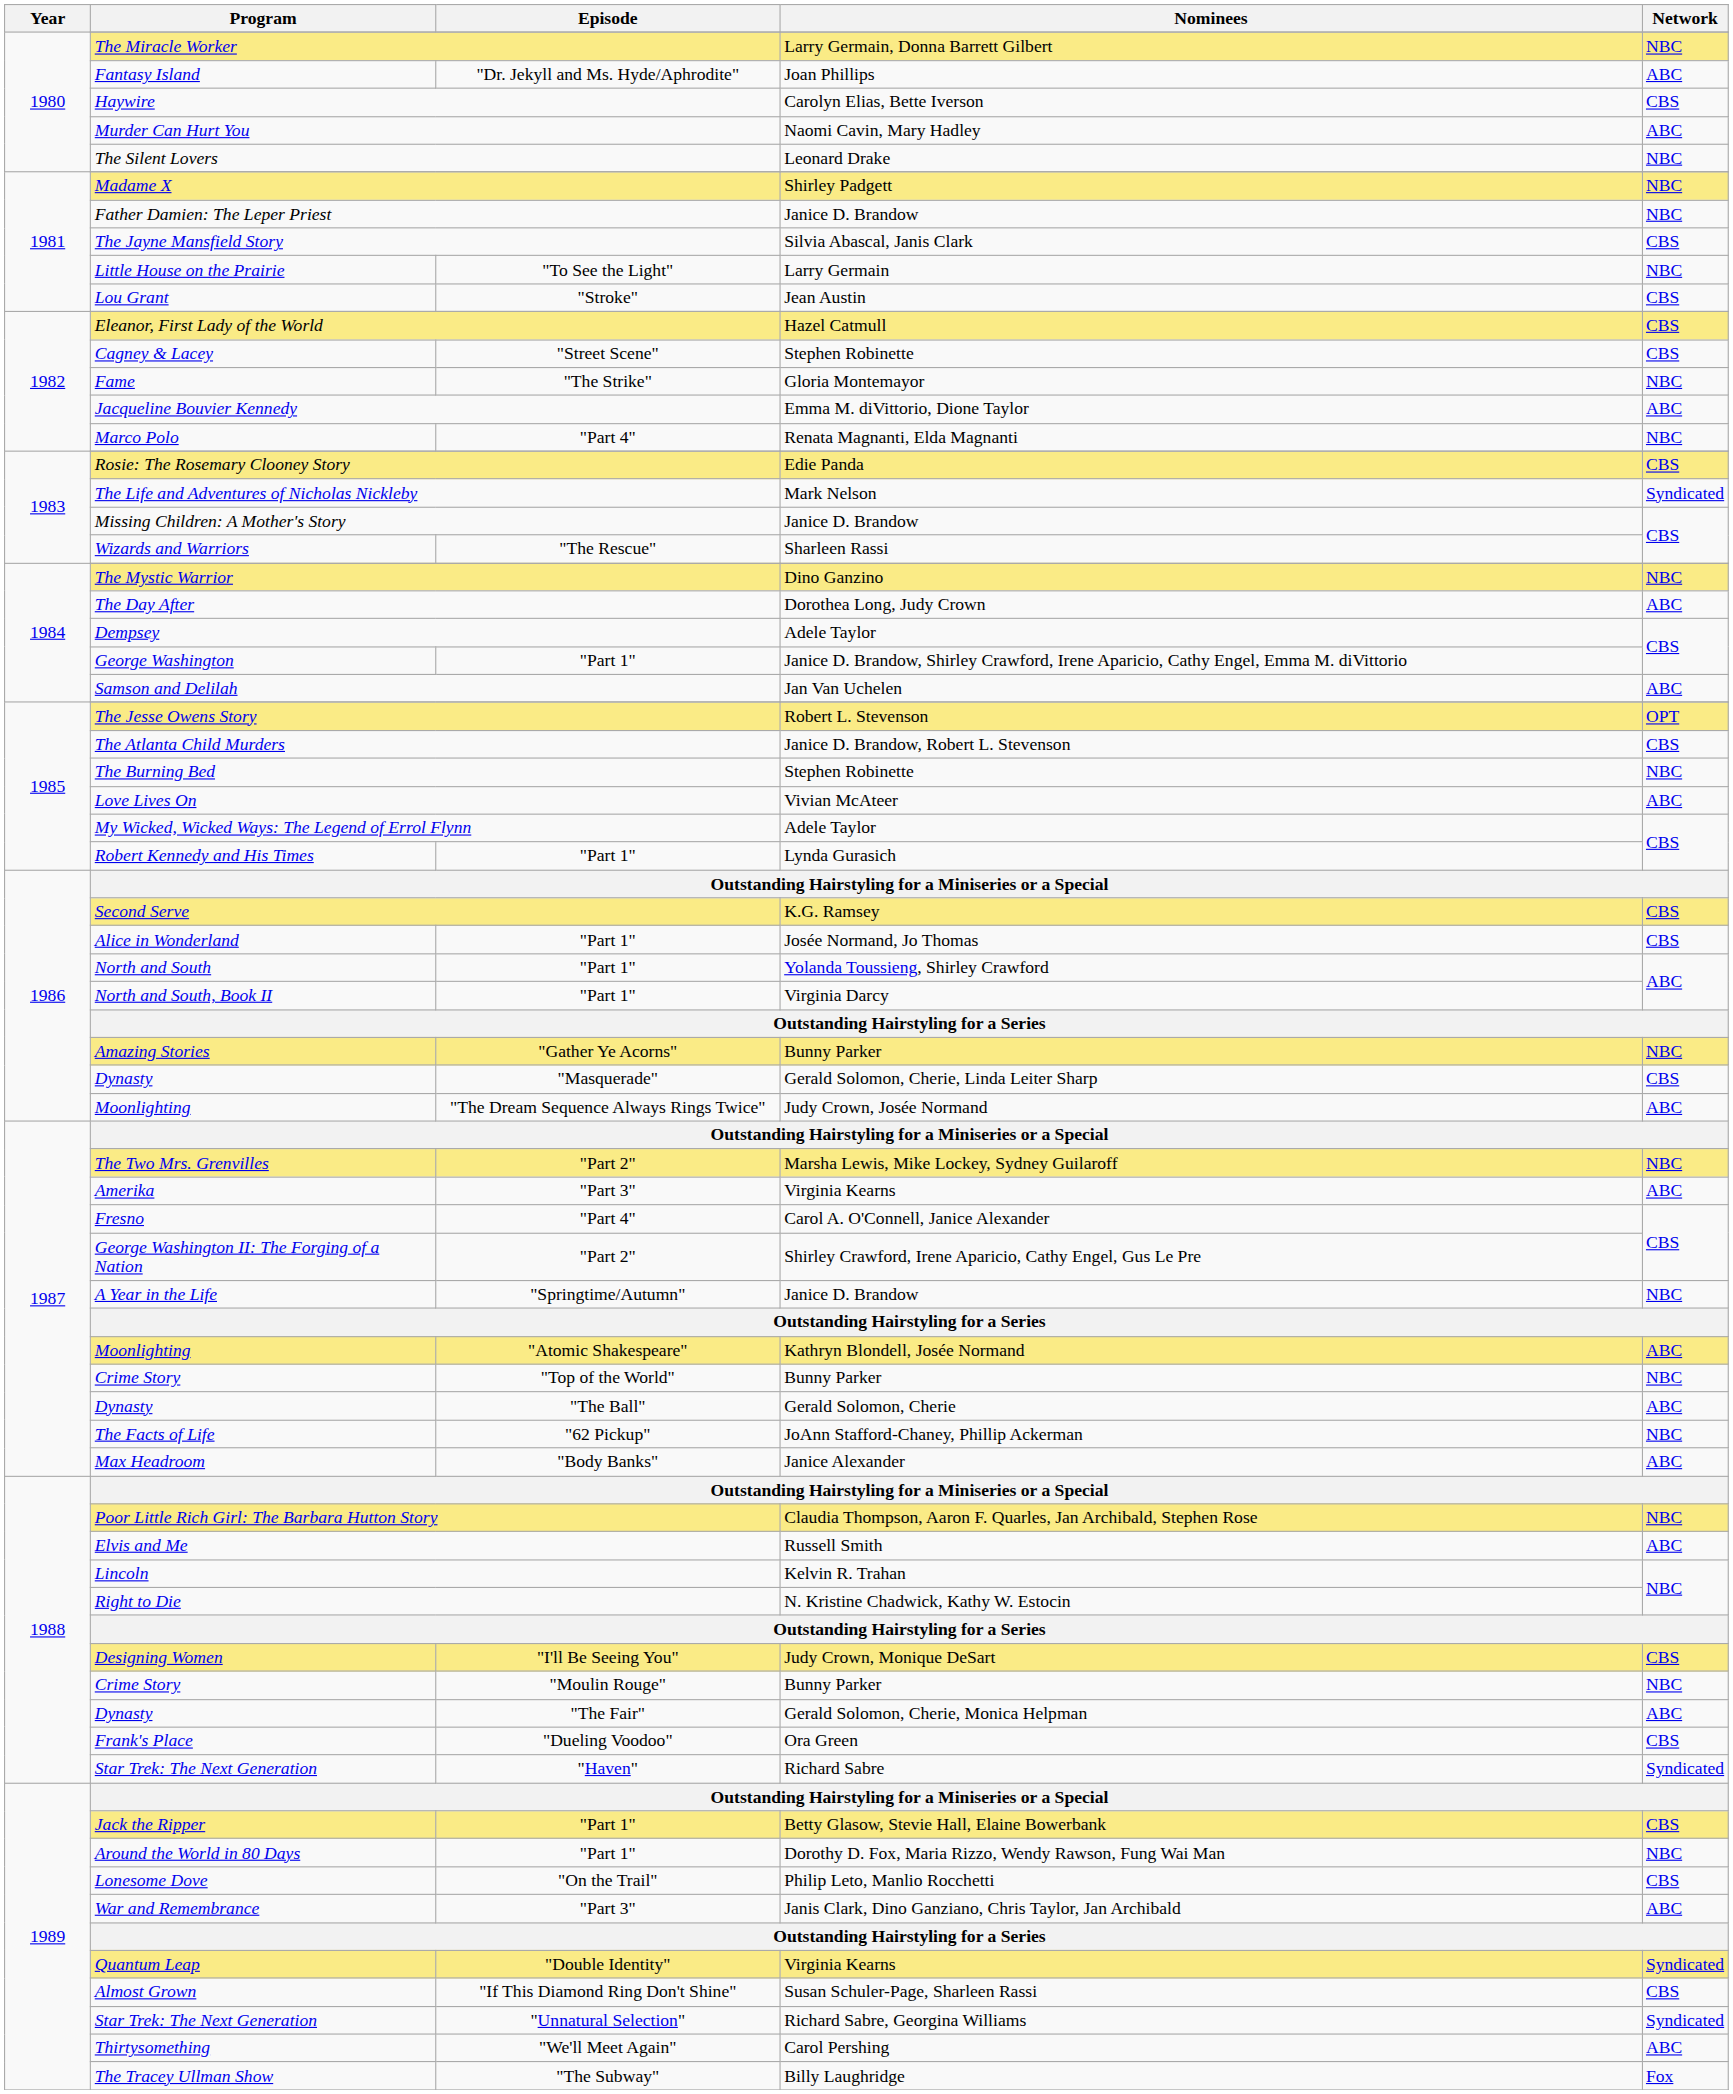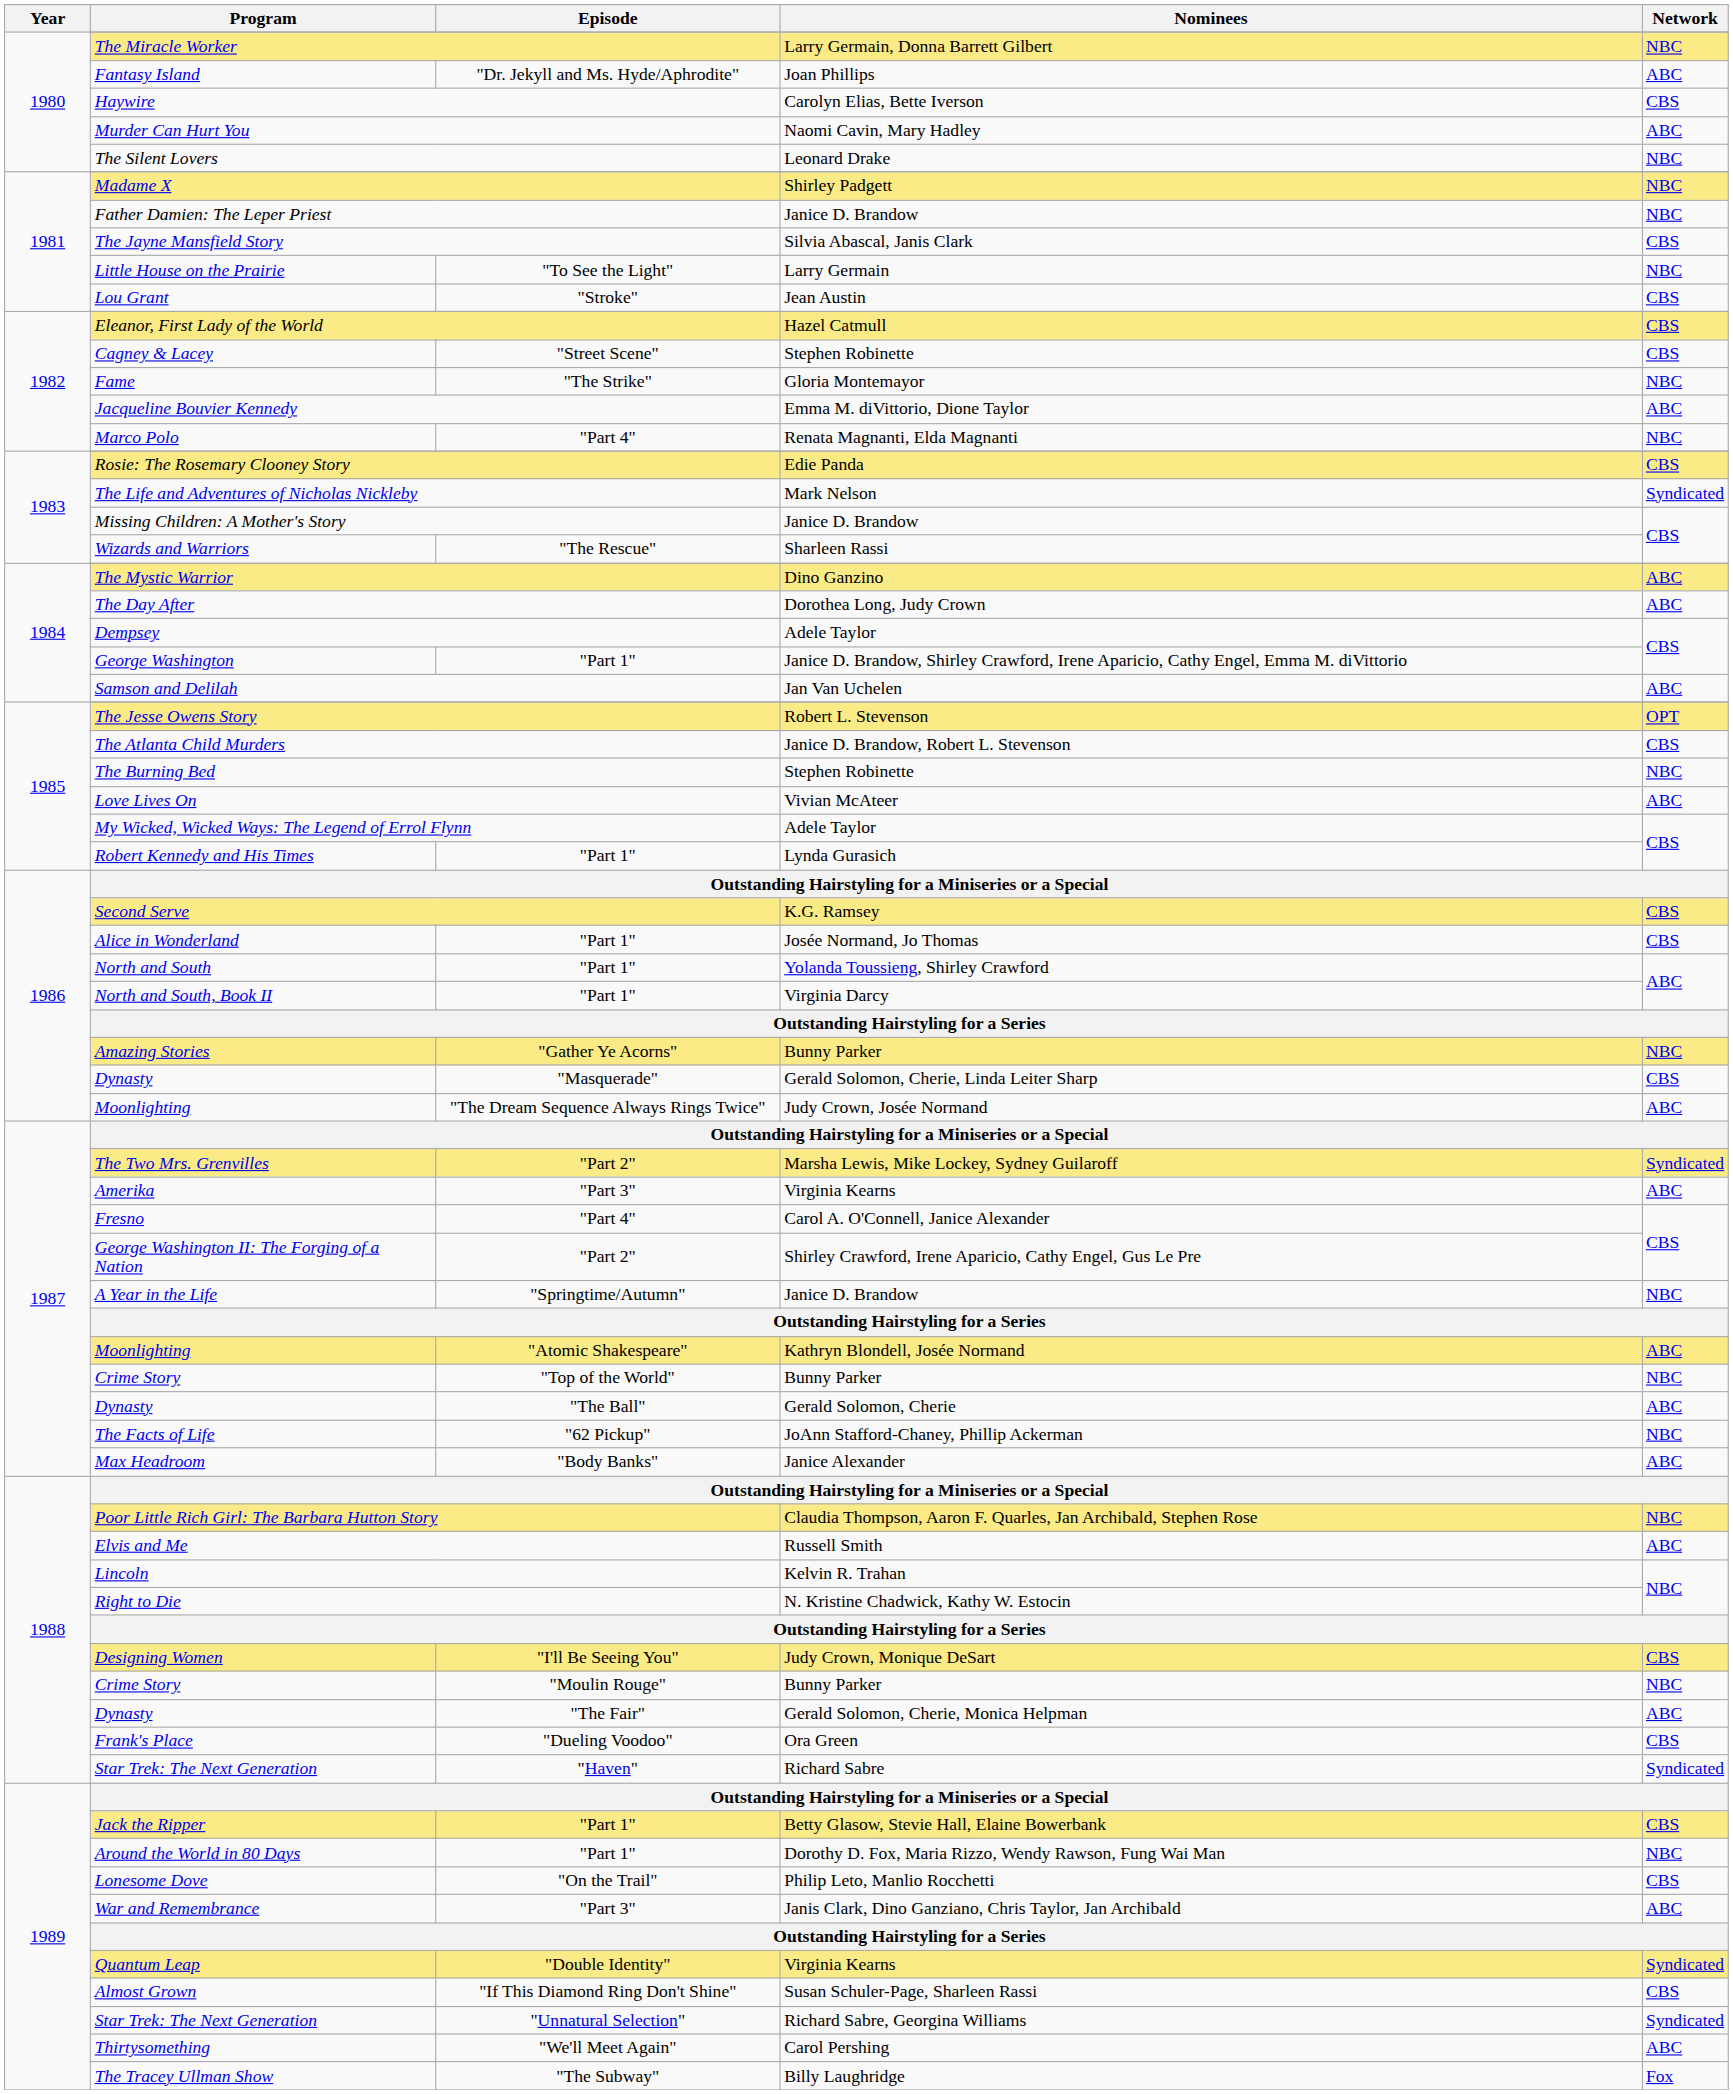(1664, 576) NBC -> (1664, 576) ABC
(1664, 1162) NBC -> (1685, 1162) Syndicated
